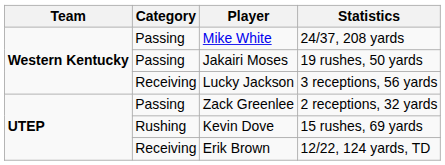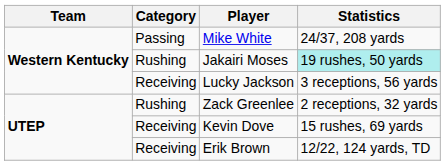(160, 60) Passing -> (161, 60) Rushing
(362, 60) no background -> (362, 60) paleturquoise background
(160, 104) Passing -> (161, 104) Rushing
(161, 126) Rushing -> (166, 126) Receiving
